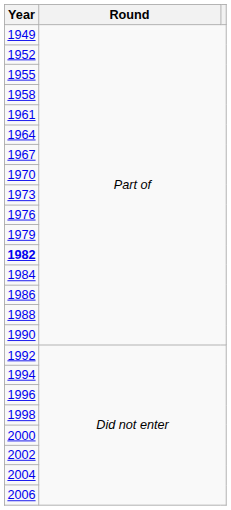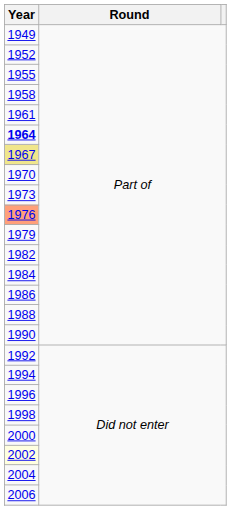(21, 135) normal -> (21, 135) bold
(21, 155) no background -> (21, 155) khaki background
(21, 215) no background -> (21, 215) lightsalmon background
(21, 255) bold -> (21, 255) normal
(21, 455) no background -> (21, 455) lightyellow background
